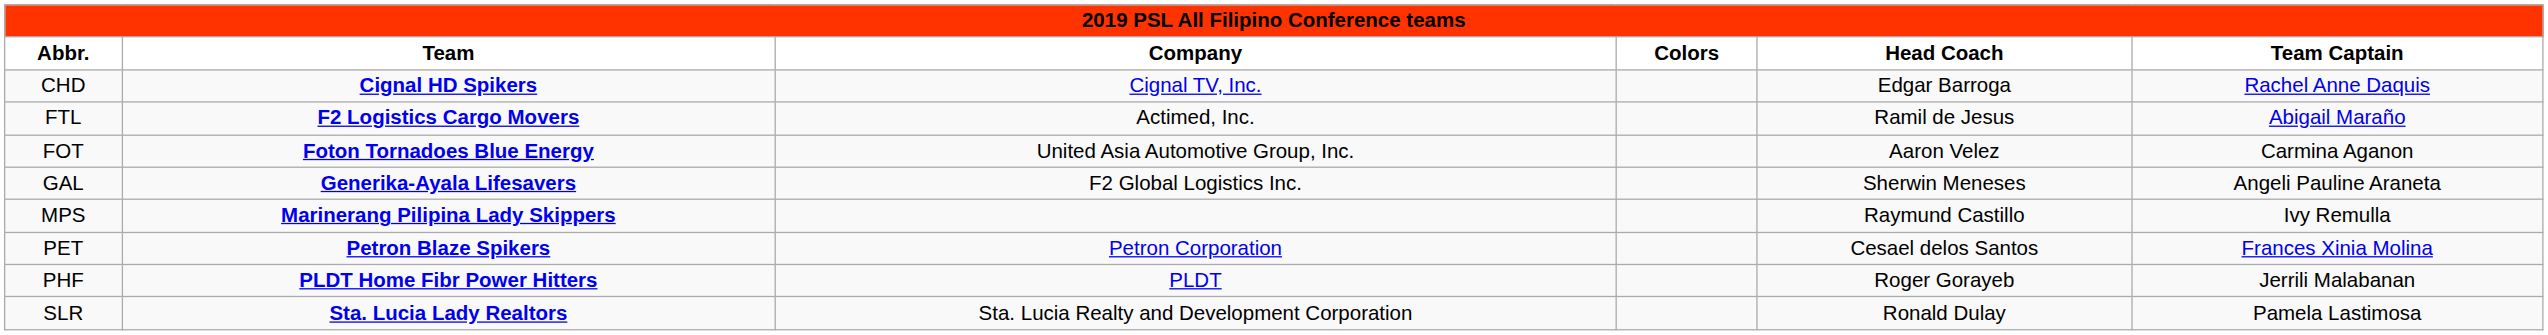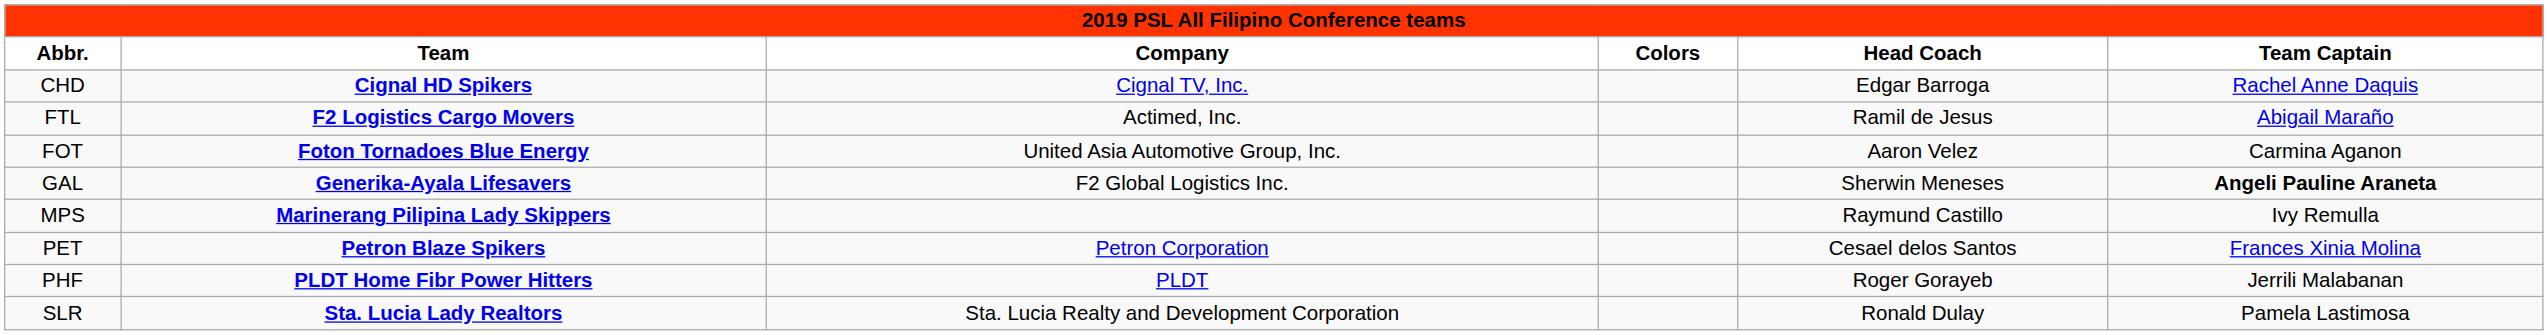(2337, 183) normal -> (2325, 183) bold
